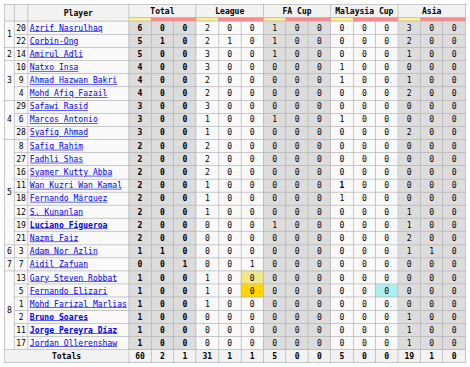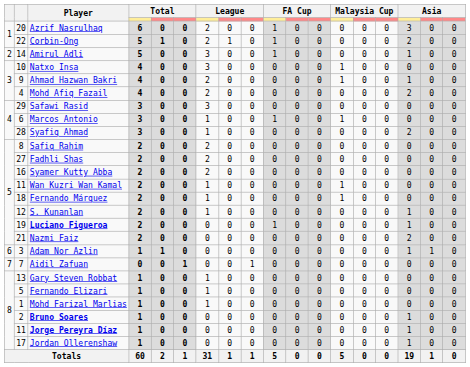(342, 185) bold -> (342, 185) normal
(252, 277) khaki background -> (252, 277) no background
(252, 291) gold background -> (252, 291) no background
(387, 291) paleturquoise background -> (387, 291) no background
